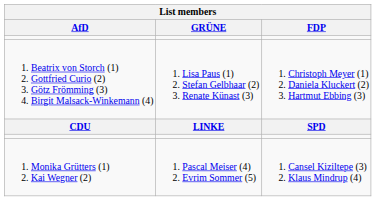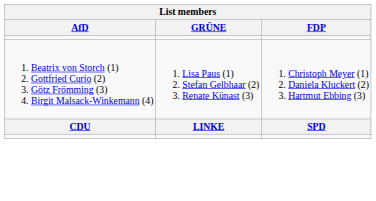- row: (80, 173)
